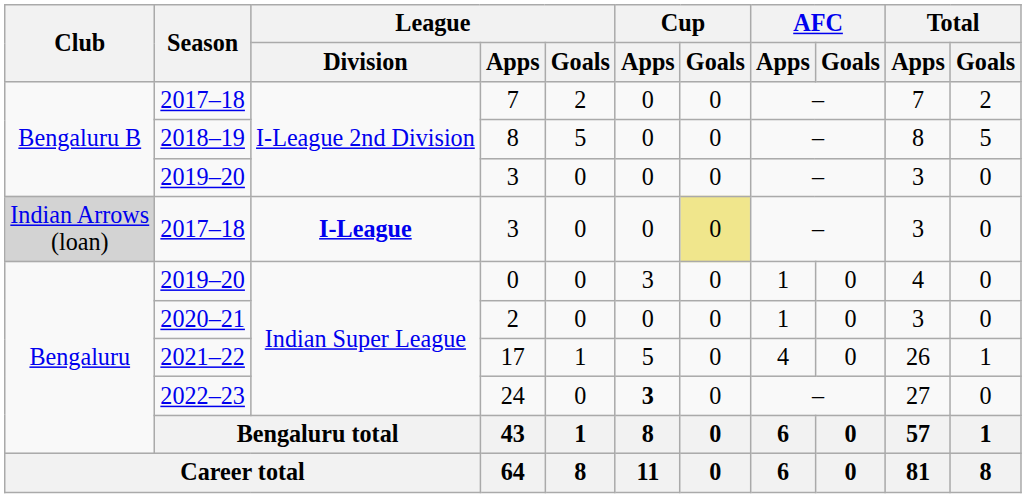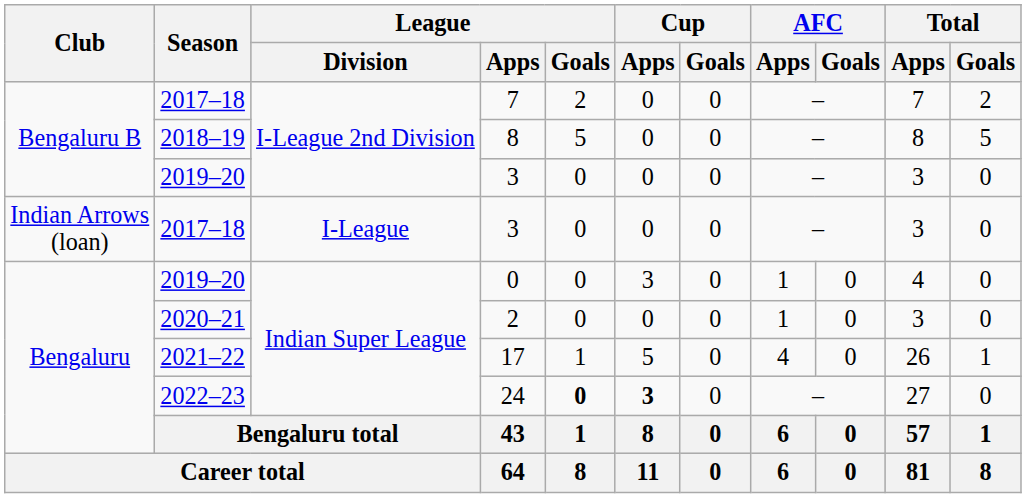(80, 228) lightgrey background -> (80, 228) no background
(365, 228) bold -> (365, 228) normal
(715, 228) khaki background -> (715, 228) no background
(580, 395) normal -> (580, 395) bold
